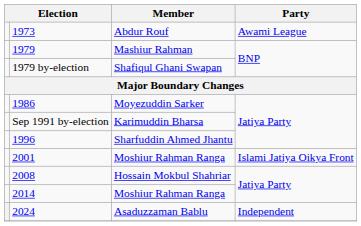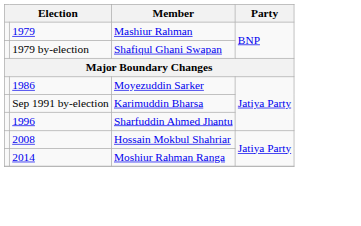- row: (24, 31)
- row: (24, 157)
- row: (24, 211)
